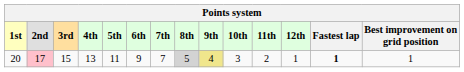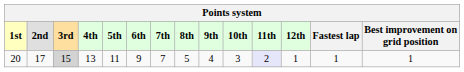(40, 59) pink background -> (40, 59) no background
(66, 59) no background -> (66, 59) lightgrey background
(187, 59) lightgrey background -> (187, 59) no background
(211, 59) khaki background -> (211, 59) no background
(267, 59) no background -> (267, 59) lavender background
(336, 59) bold -> (336, 59) normal
